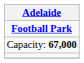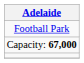(42, 28) bold -> (42, 28) normal
